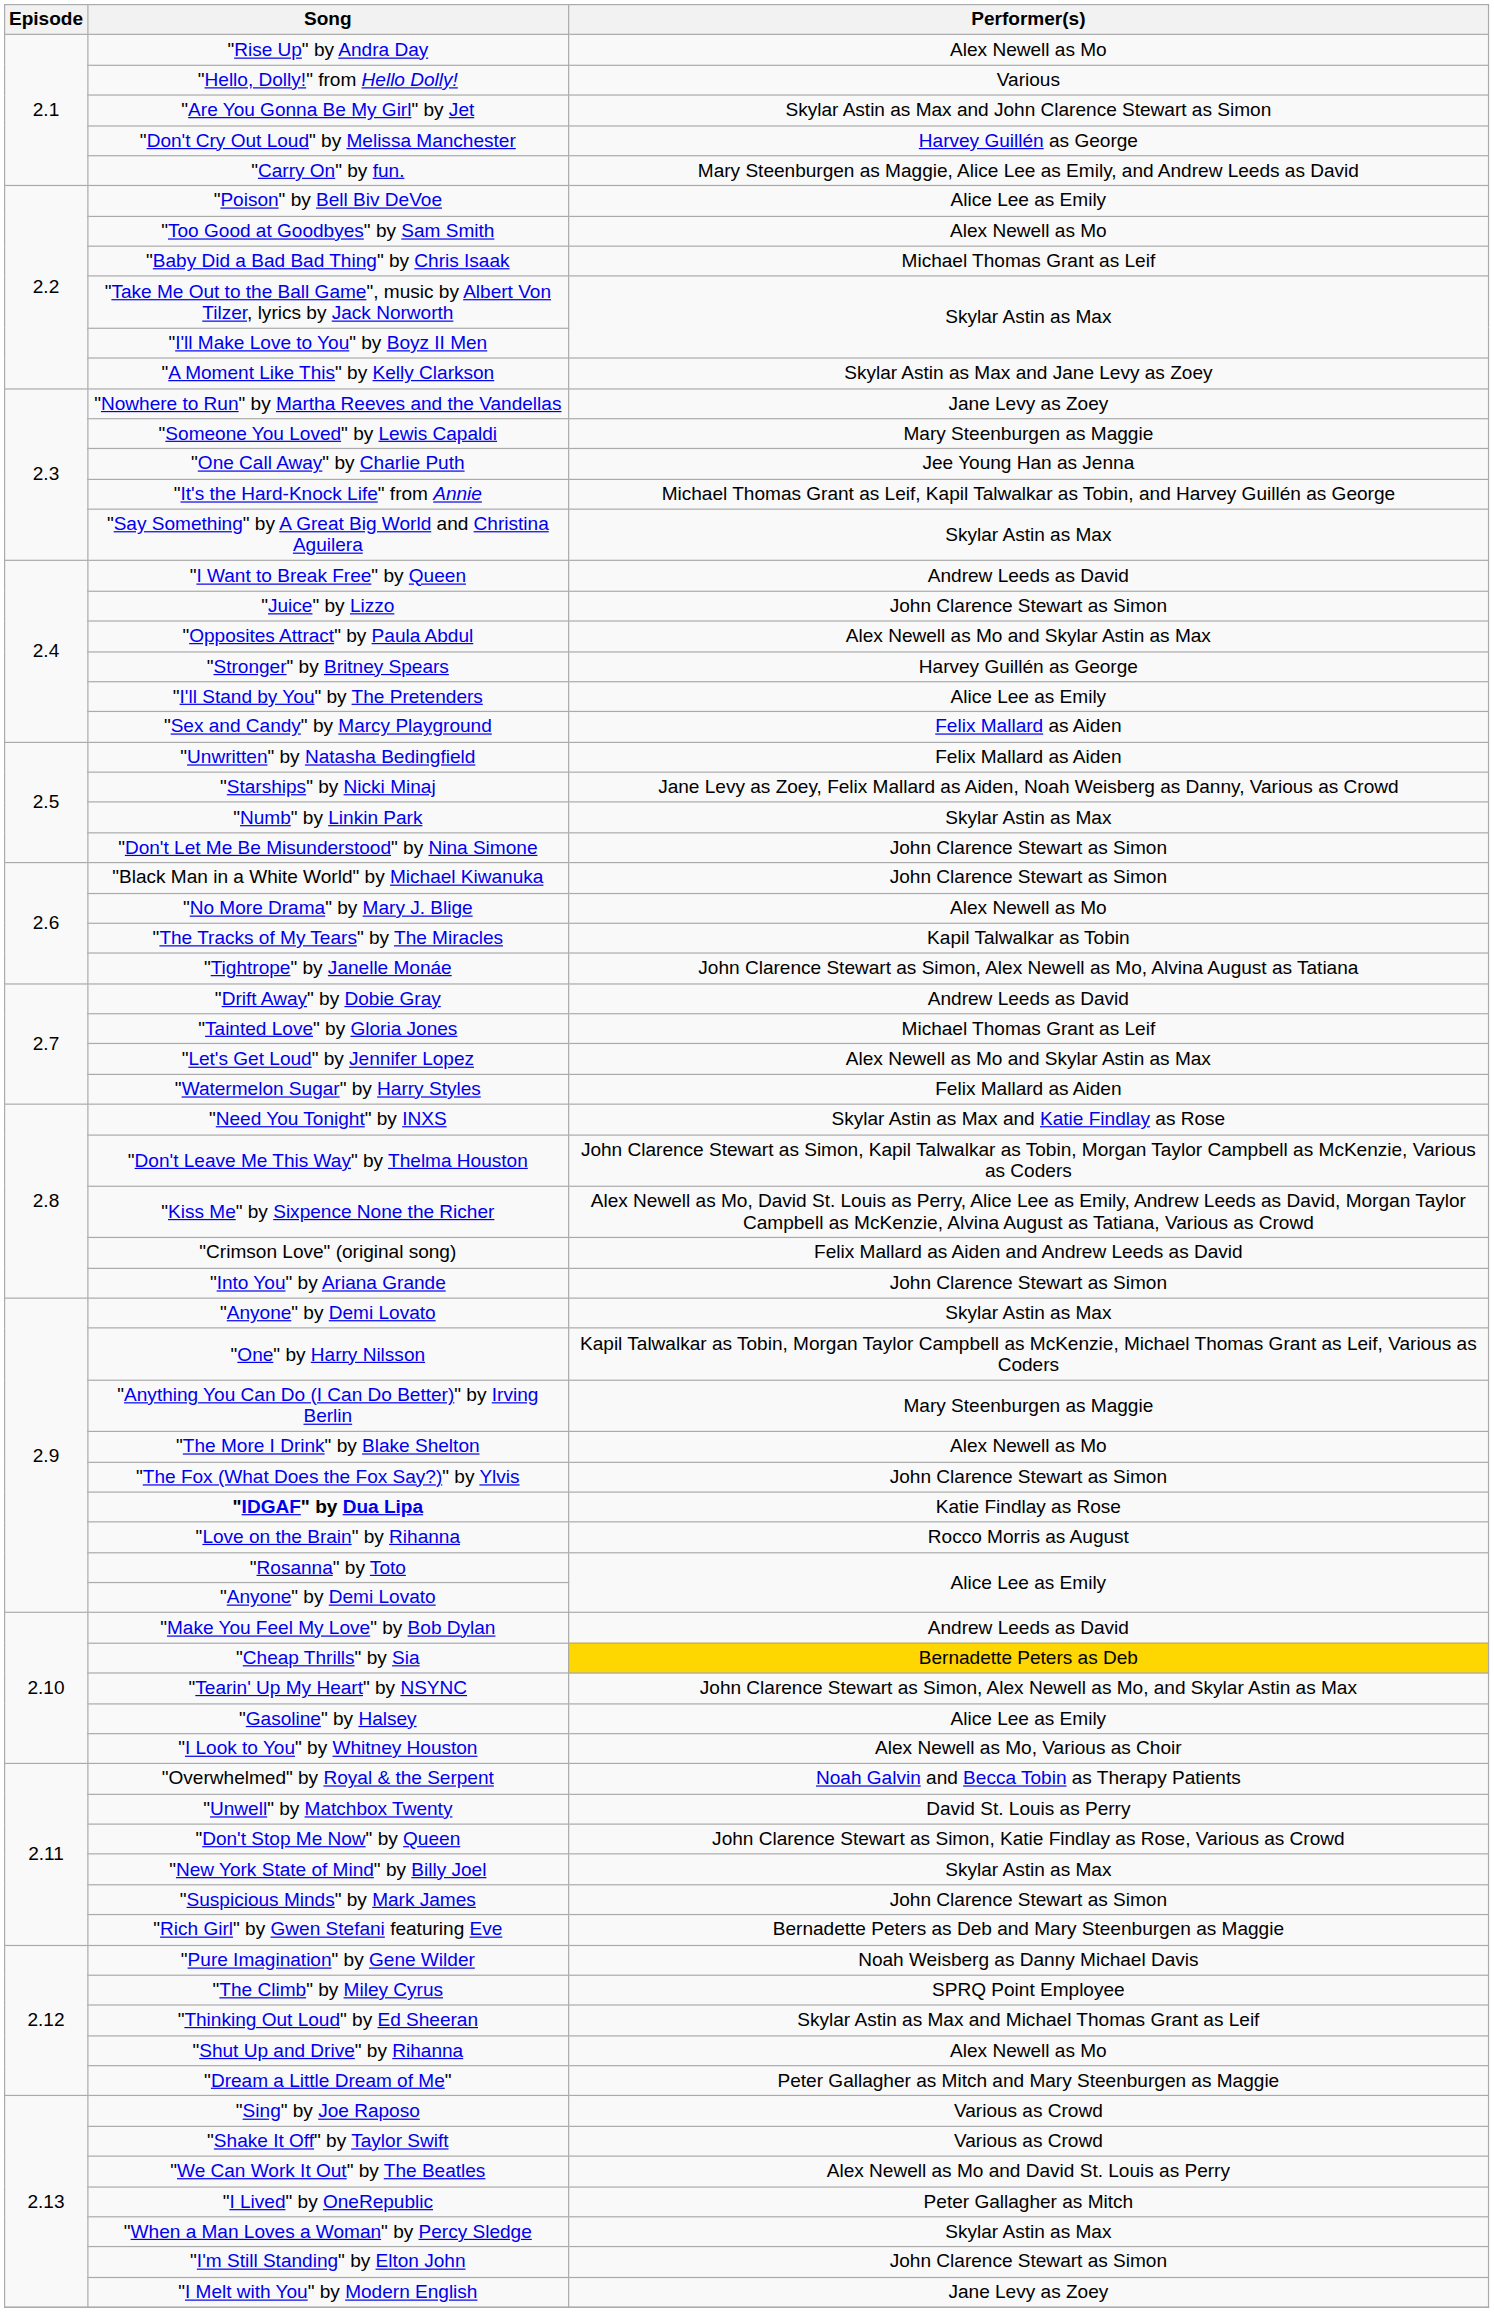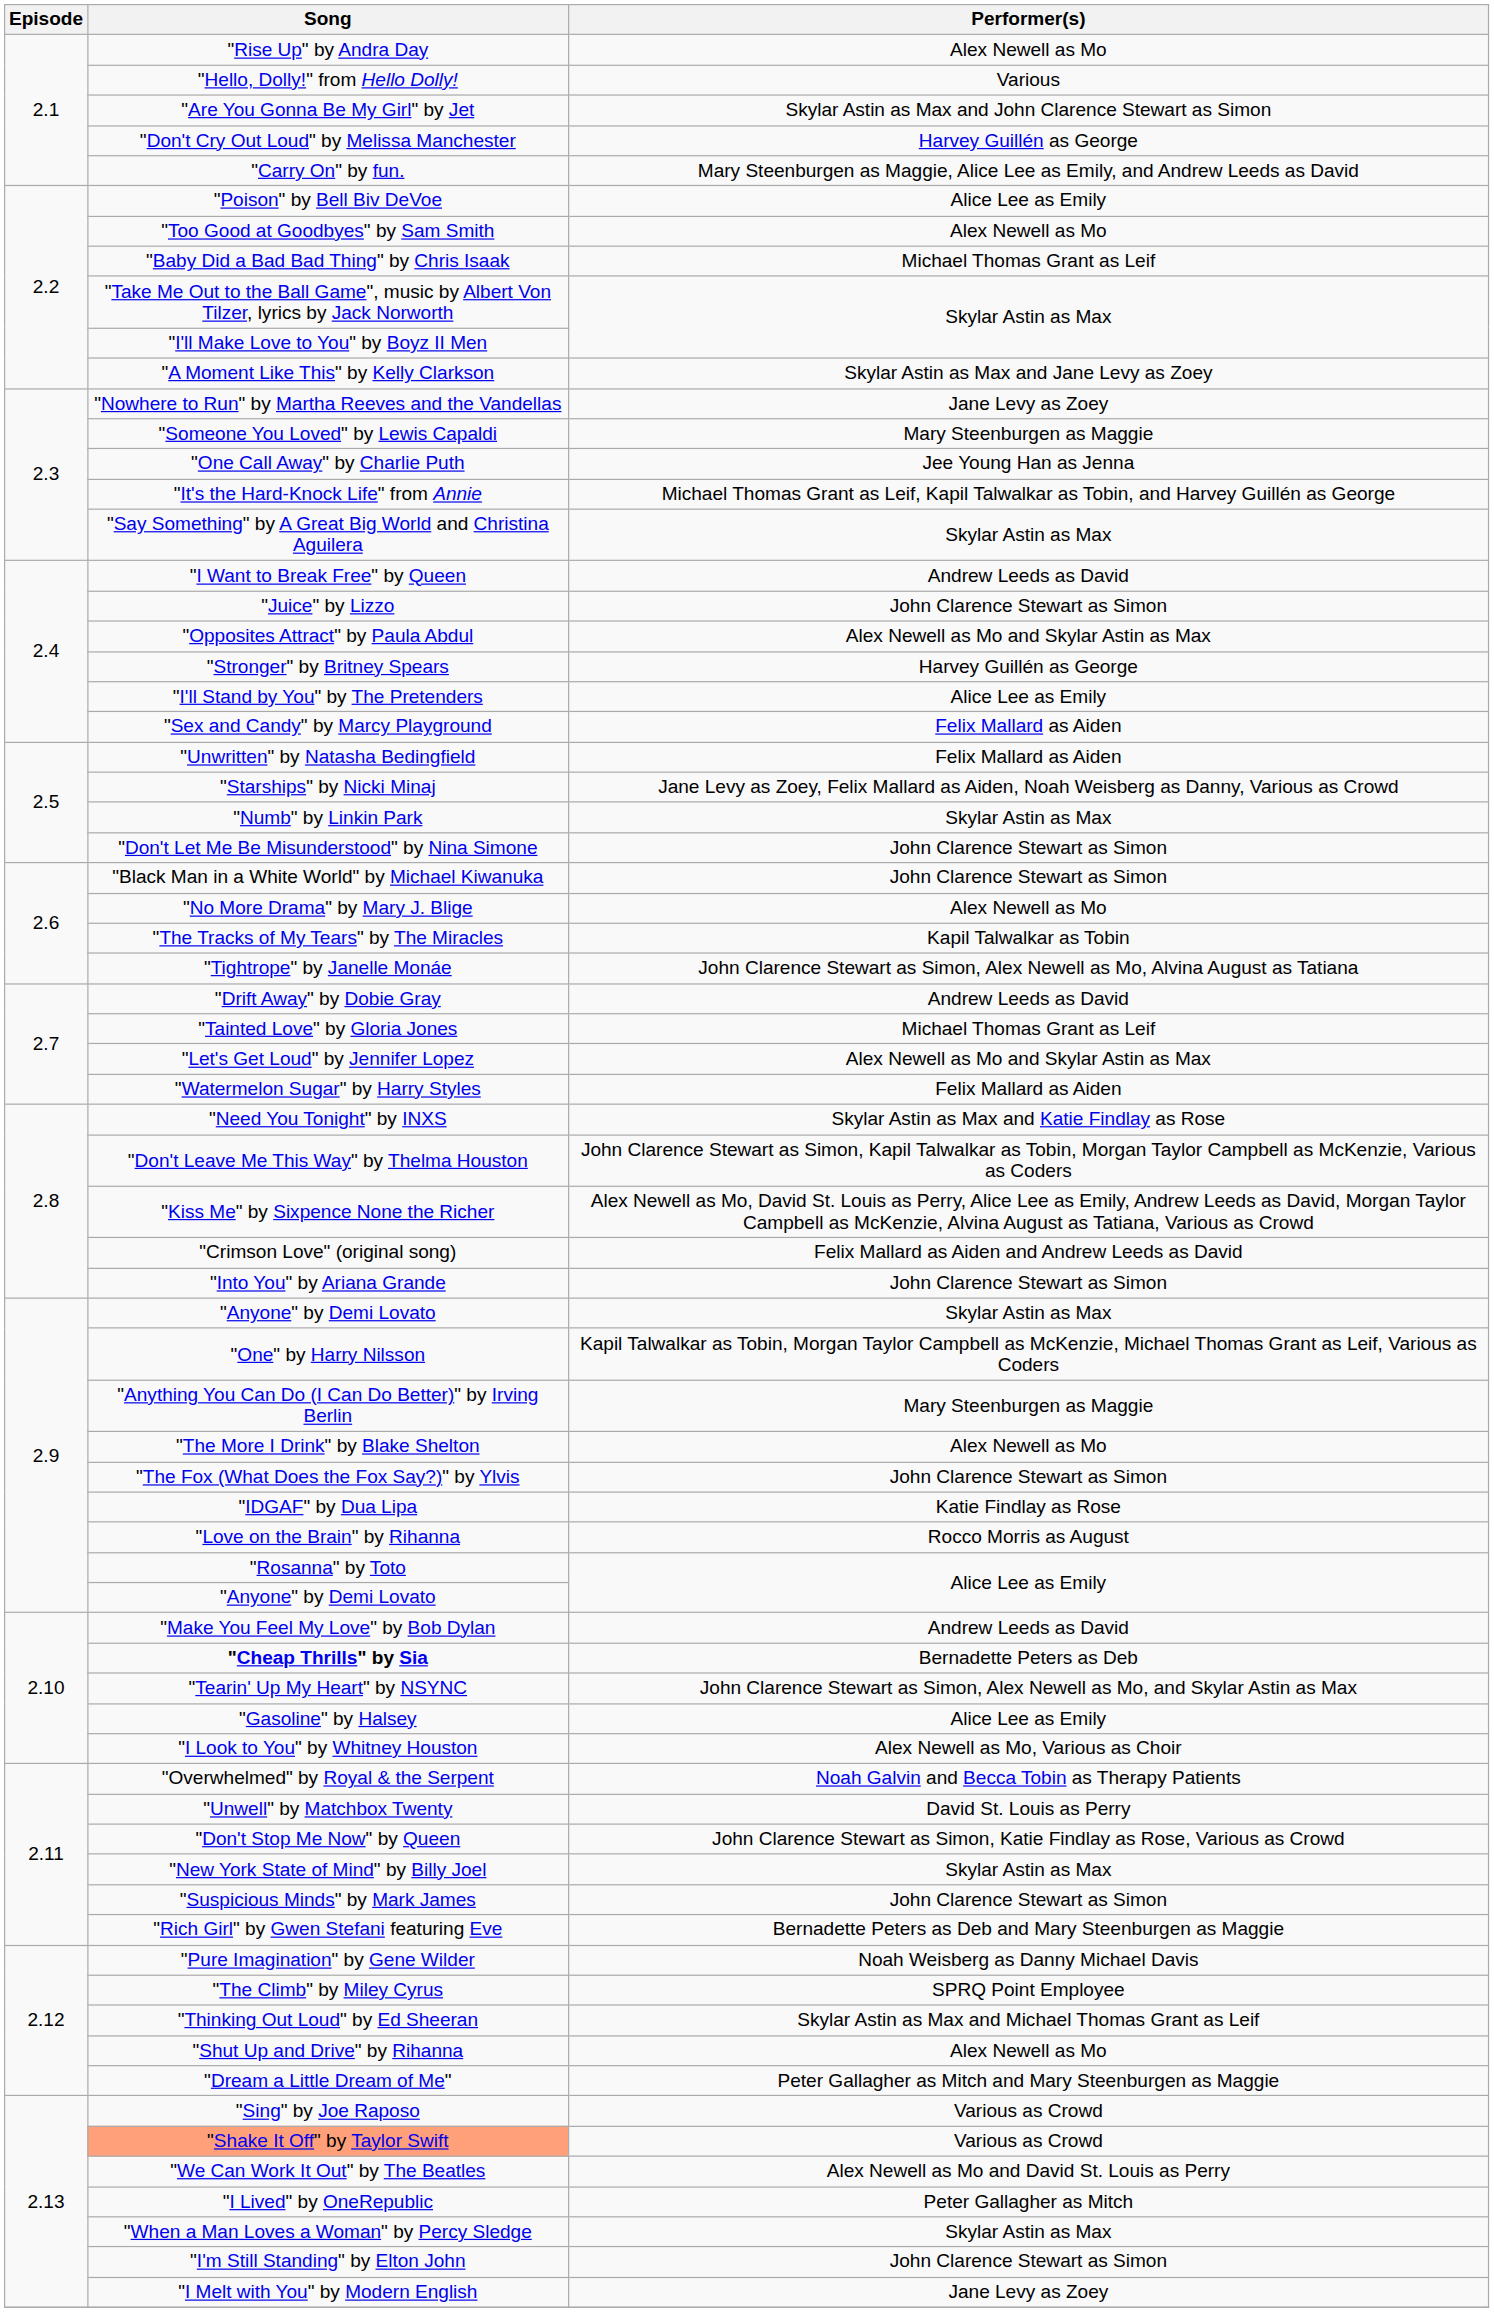(328, 1506) bold -> (328, 1506) normal
(328, 1657) normal -> (328, 1657) bold
(1028, 1657) gold background -> (1028, 1657) no background
(328, 2141) no background -> (328, 2141) lightsalmon background
